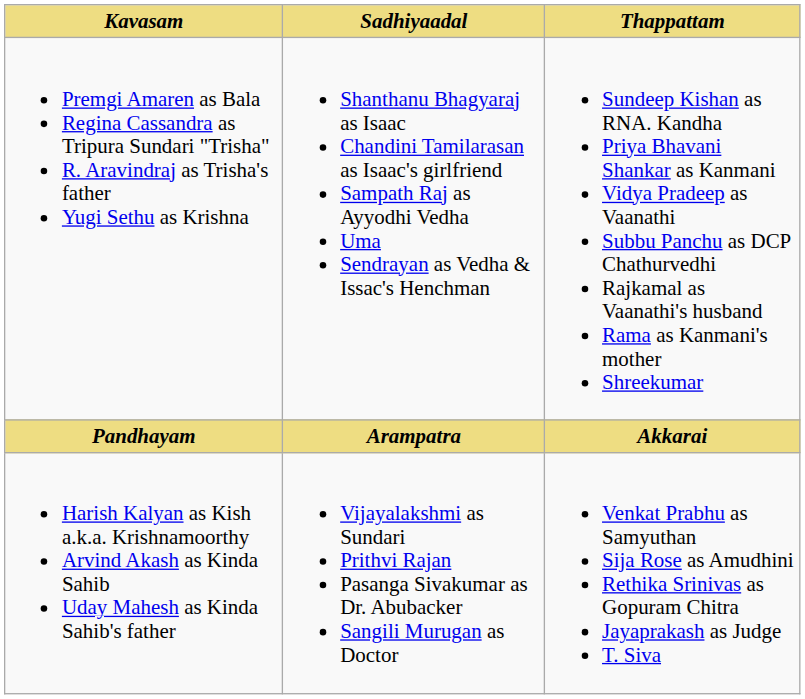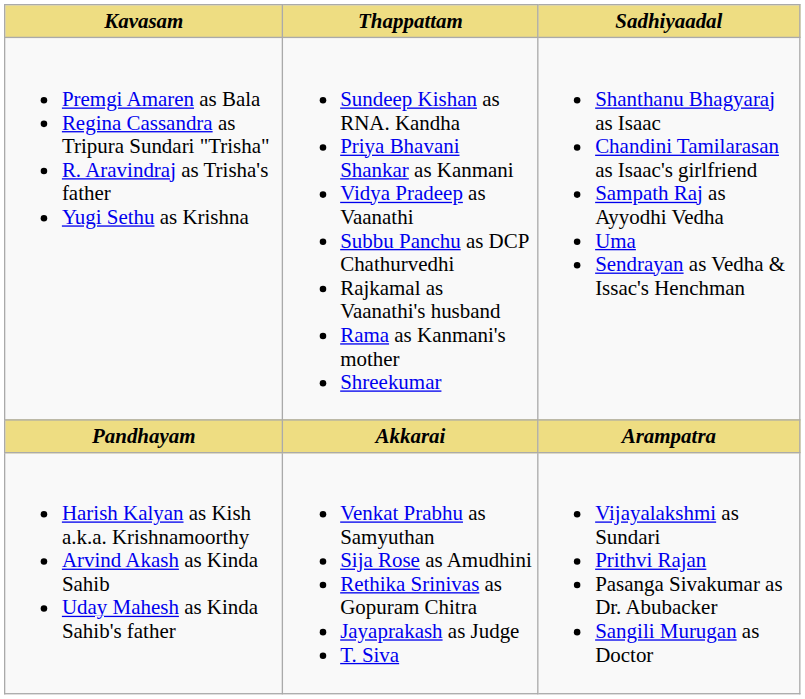columns swapped: (414, 21) <-> (672, 21)
